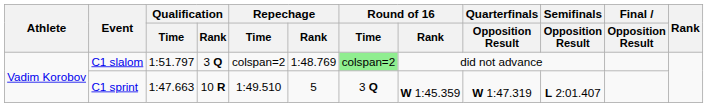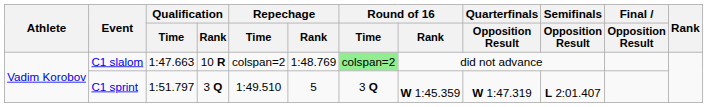(171, 62) 1:51.797 -> (171, 62) 1:47.663
(213, 62) 3 Q -> (213, 62) 10 R
(171, 87) 1:47.663 -> (171, 87) 1:51.797
(213, 87) 10 R -> (213, 87) 3 Q
